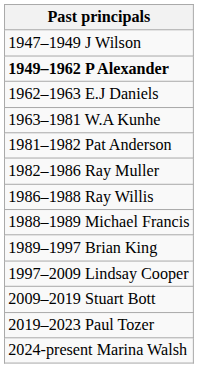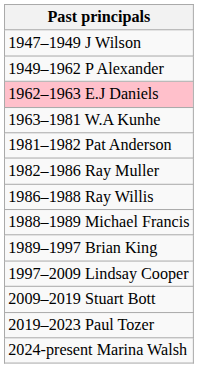(89, 68) bold -> (86, 68) normal
(83, 94) no background -> (83, 94) pink background
